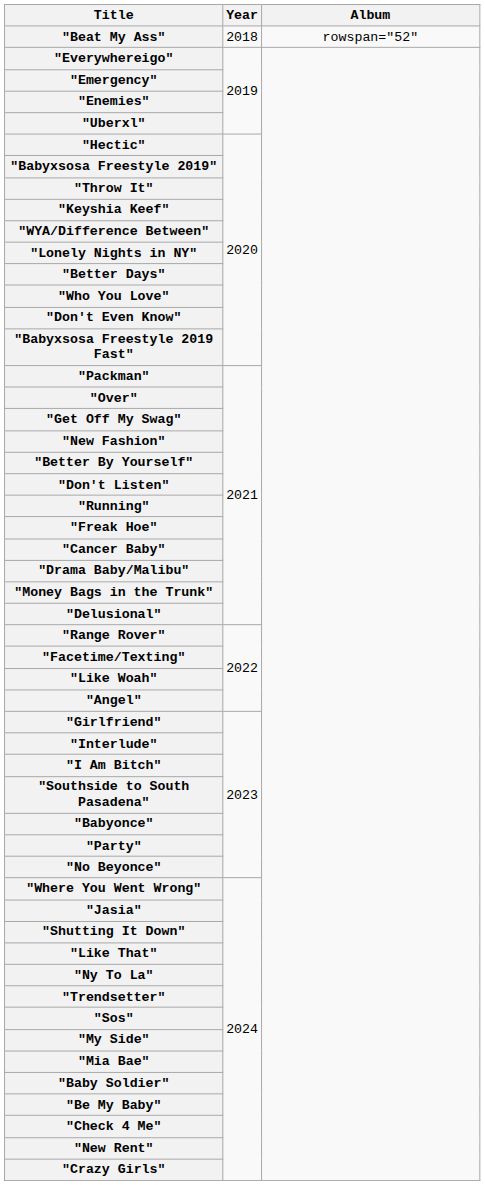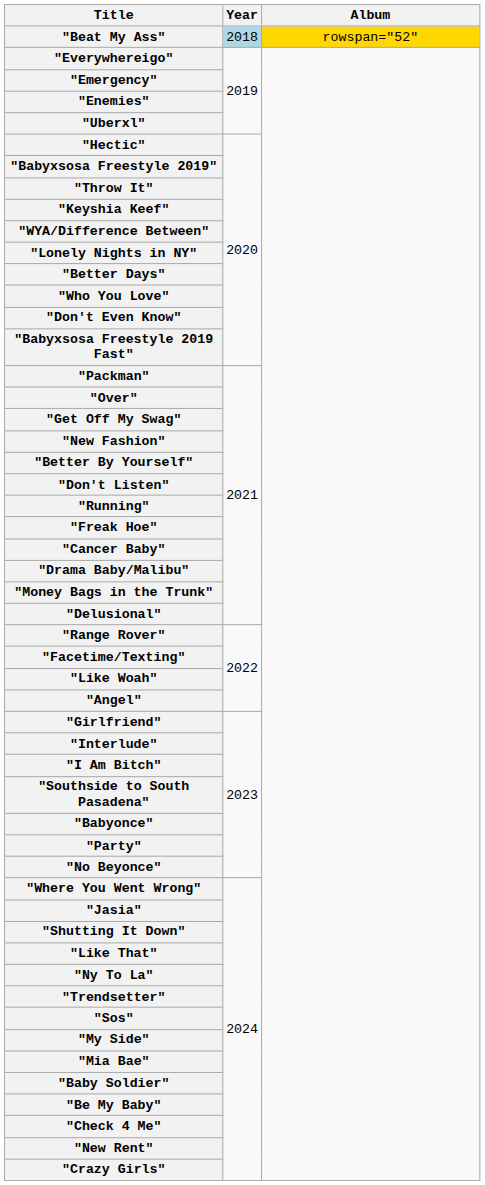(242, 37) no background -> (242, 37) lightblue background
(370, 37) no background -> (370, 37) gold background
